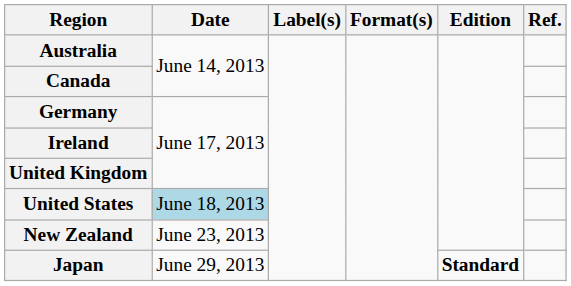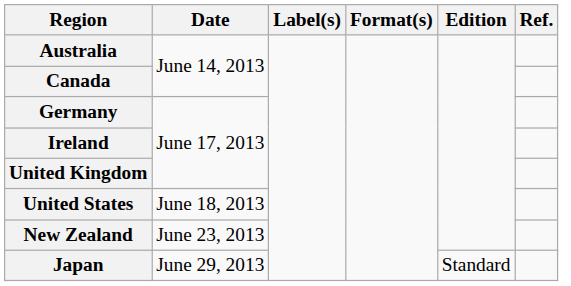(210, 204) lightblue background -> (210, 204) no background
(480, 265) bold -> (476, 265) normal
